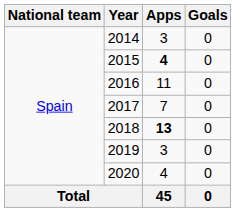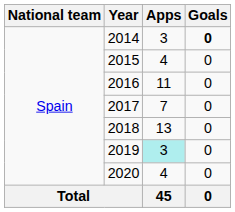(208, 38) normal -> (208, 38) bold
(164, 60) bold -> (164, 60) normal
(164, 128) bold -> (164, 128) normal
(164, 151) no background -> (164, 151) paleturquoise background
